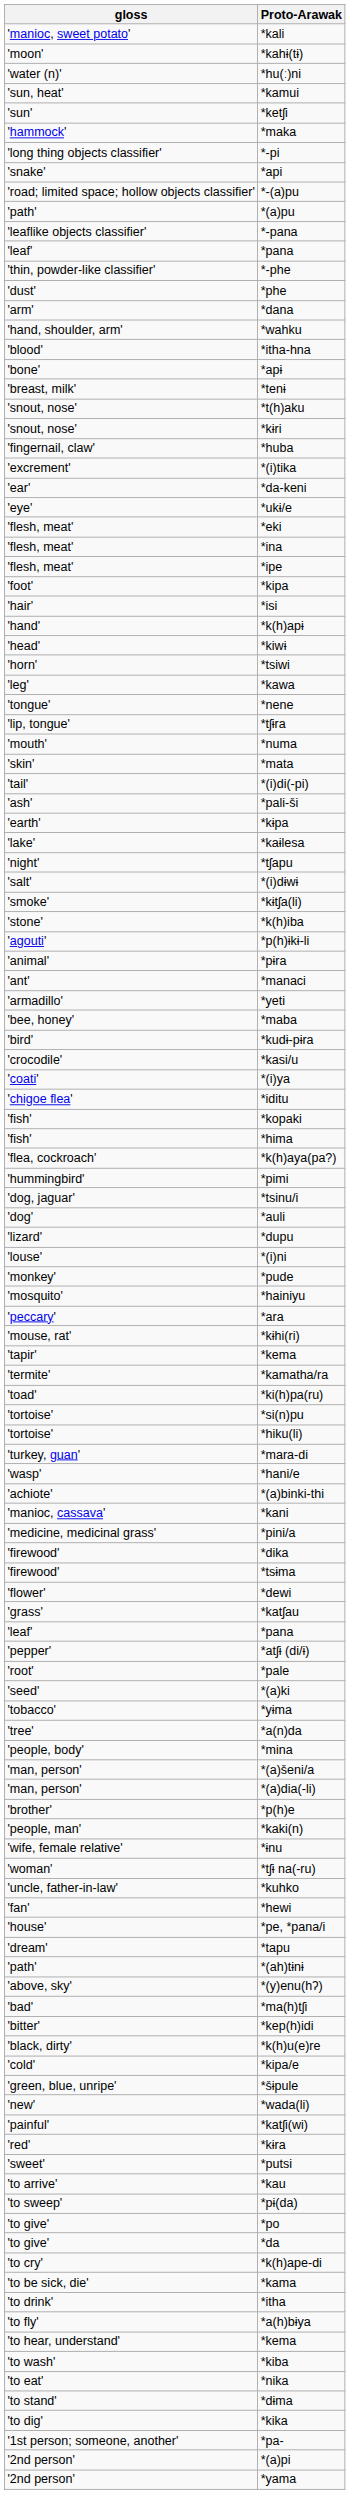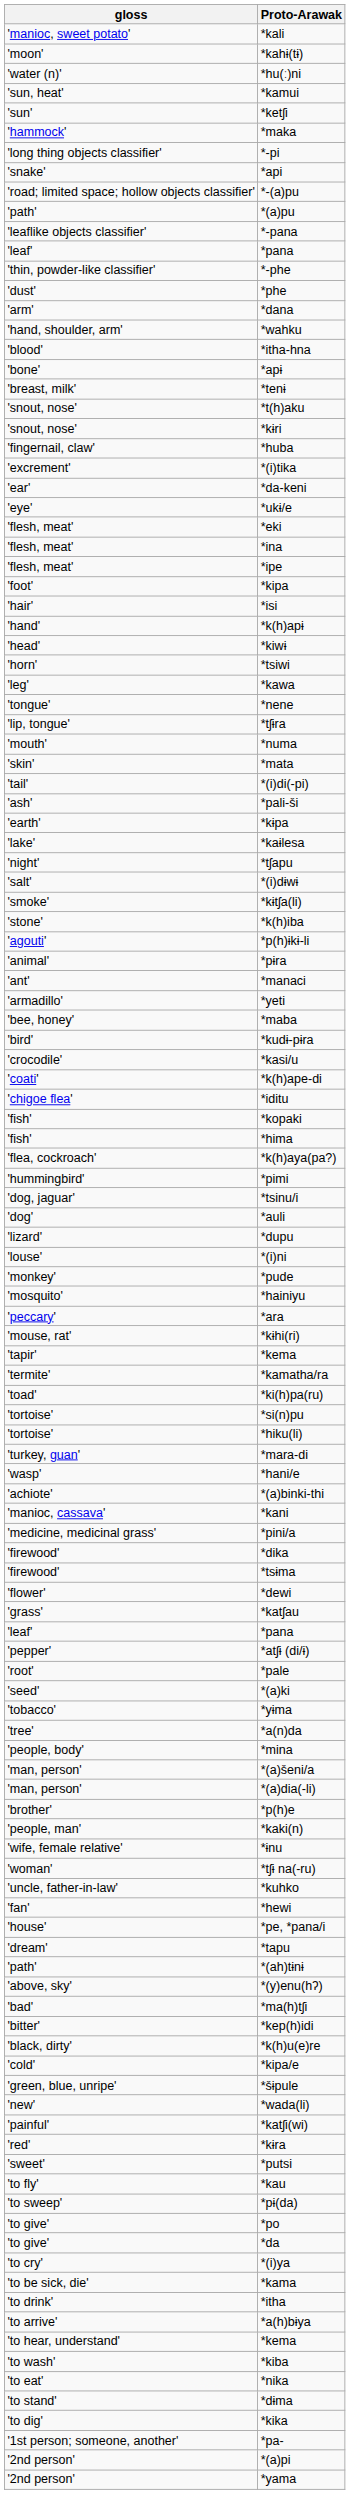(275, 1079) *(i)ya -> (291, 1079) *k(h)ape-di
(32, 2183) 'to arrive' -> (23, 2183) 'to fly'
(291, 2262) *k(h)ape-di -> (275, 2262) *(i)ya
(23, 2321) 'to fly' -> (32, 2321) 'to arrive'
